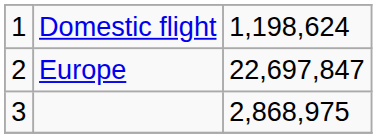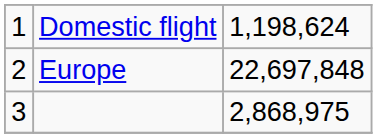(297, 69) 22,697,847 -> (297, 69) 22,697,848
